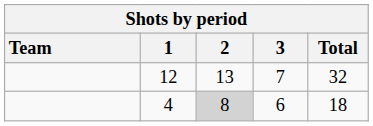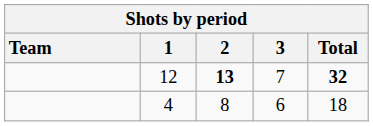(225, 76) normal -> (225, 76) bold
(338, 76) normal -> (338, 76) bold
(225, 105) lightgrey background -> (225, 105) no background
